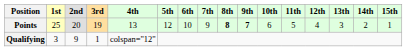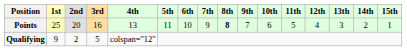(97, 24) 19 -> (97, 24) 16
(168, 24) 12 -> (168, 24) 11
(247, 24) bold -> (247, 24) normal
(56, 38) 3 -> (56, 38) 9
(76, 38) 9 -> (76, 38) 2
(97, 38) 1 -> (97, 38) 5
